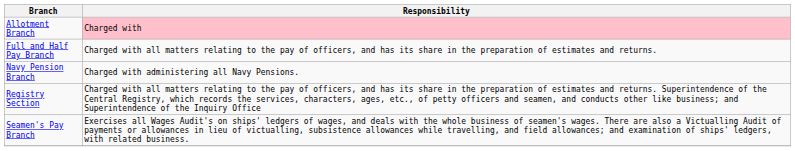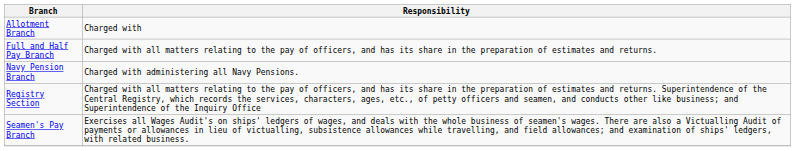(113, 28) pink background -> (113, 28) no background
